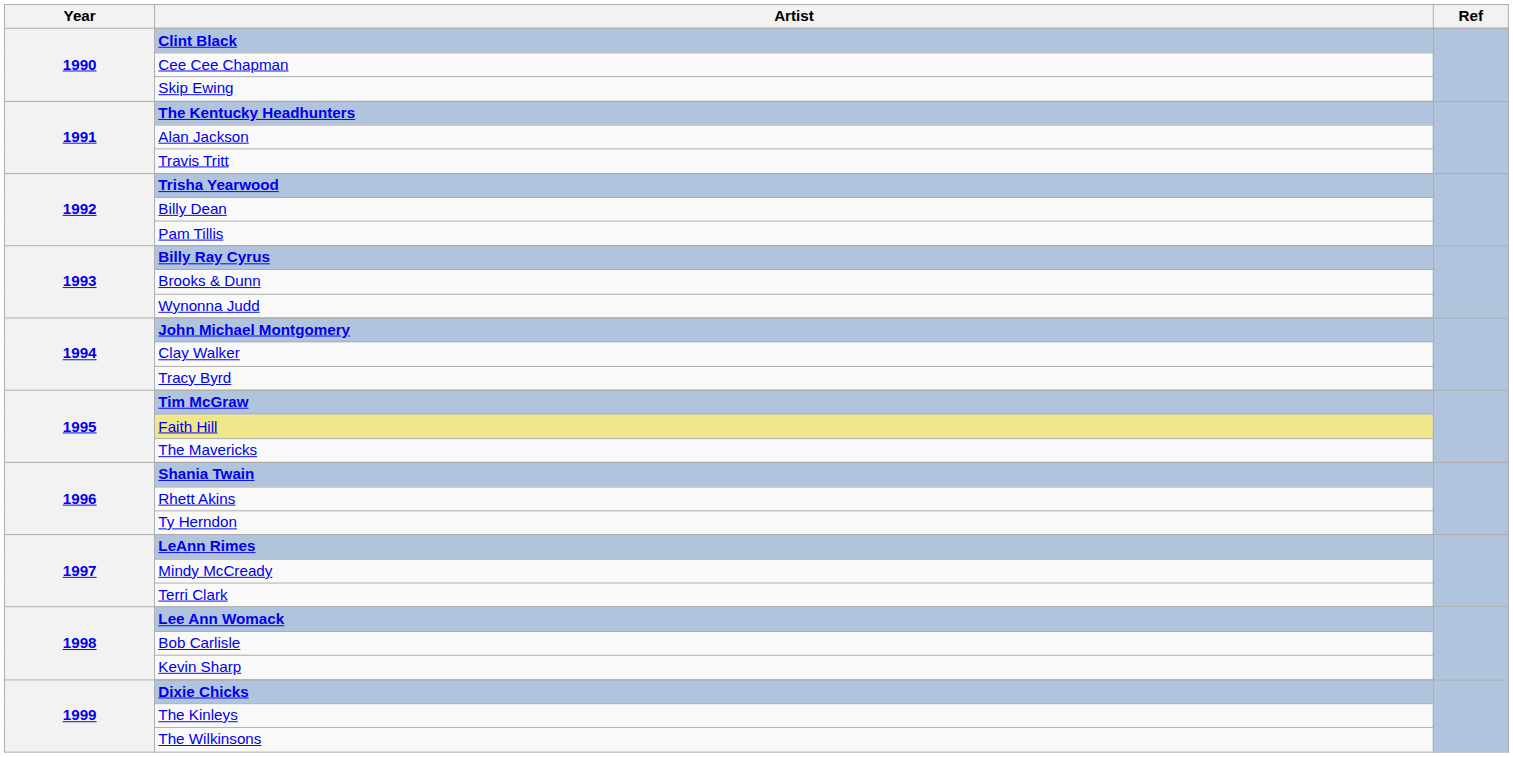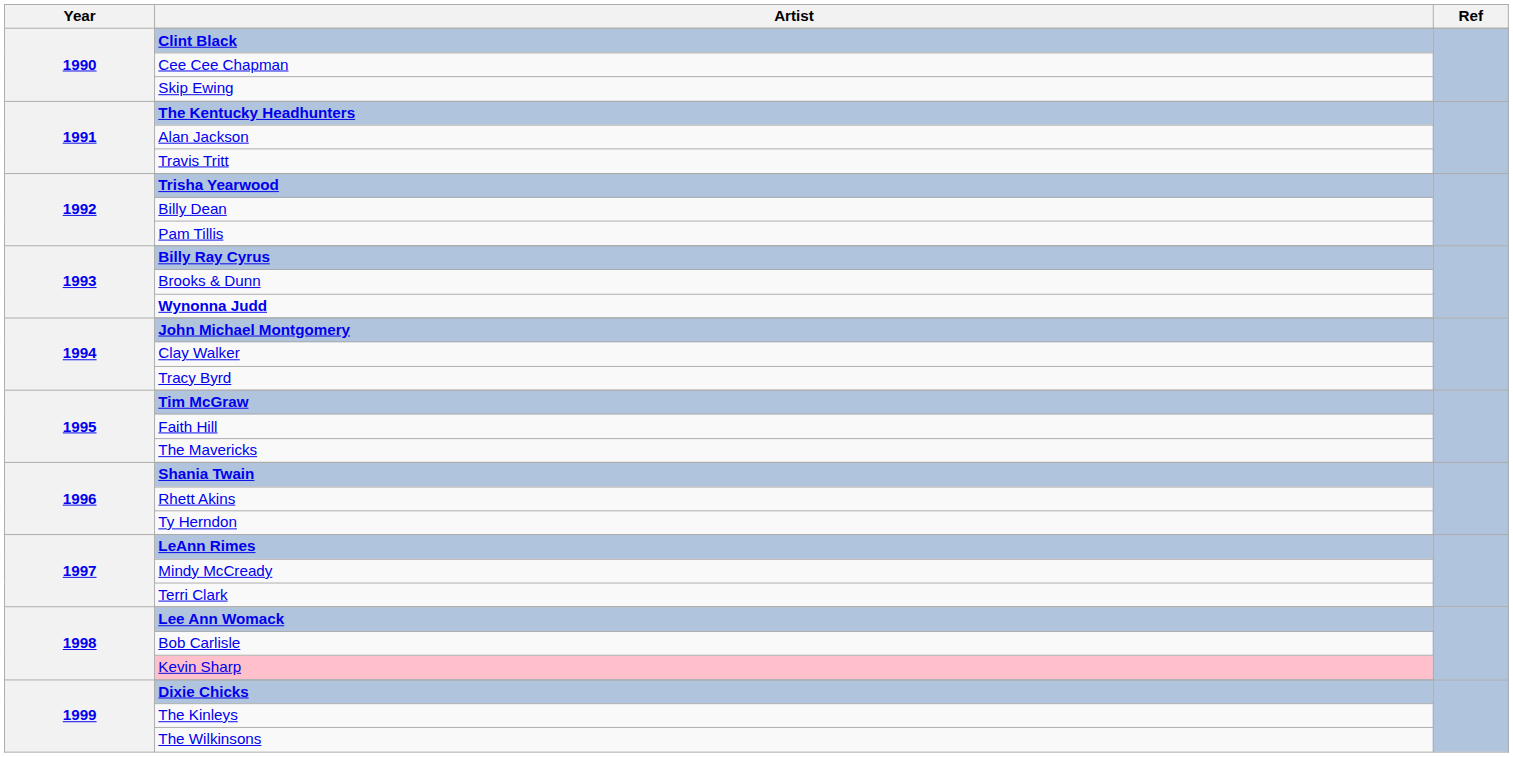(209, 305) normal -> (213, 305) bold
(188, 426) khaki background -> (188, 426) no background
(200, 667) no background -> (200, 667) pink background
